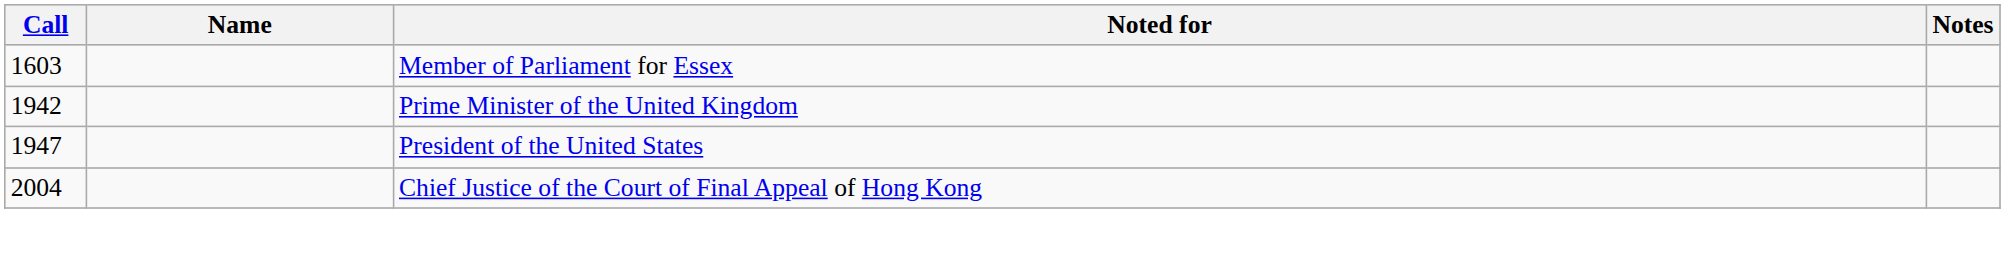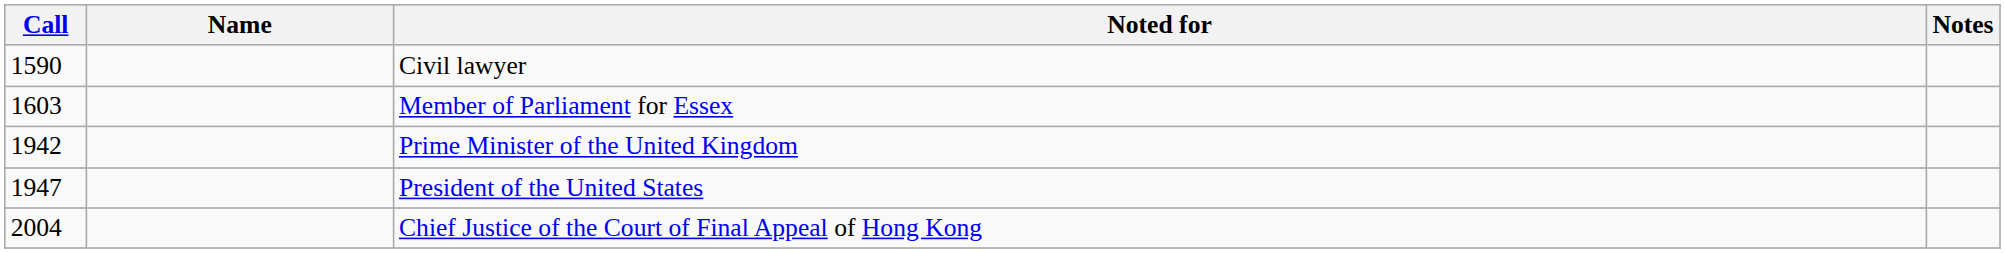+ row: (463, 65)
